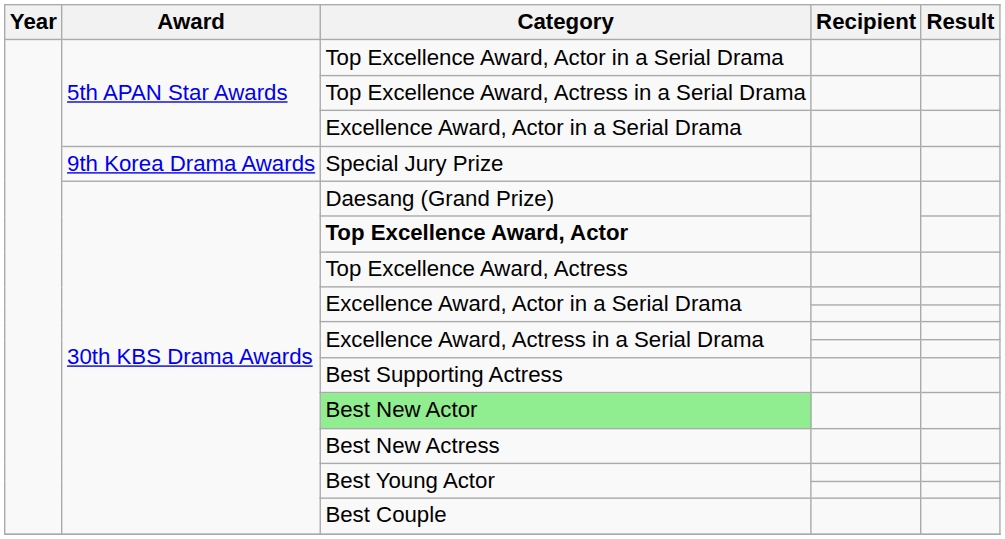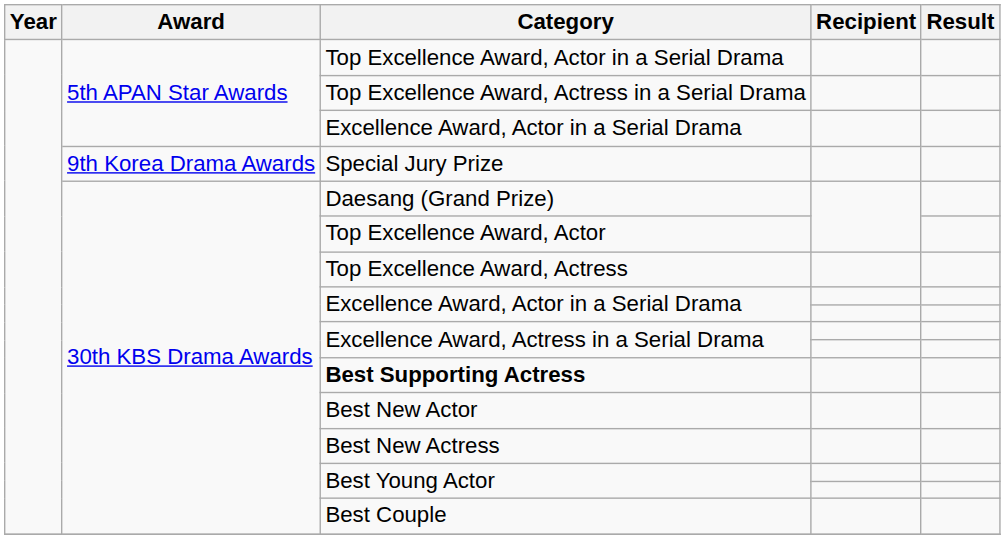(477, 233) bold -> (466, 233) normal
(444, 374) normal -> (455, 374) bold
(401, 410) lightgreen background -> (401, 410) no background
